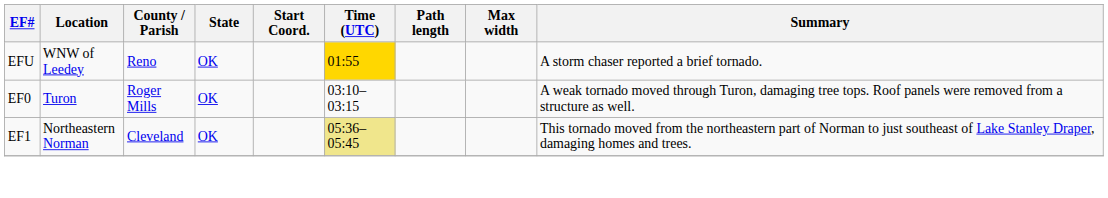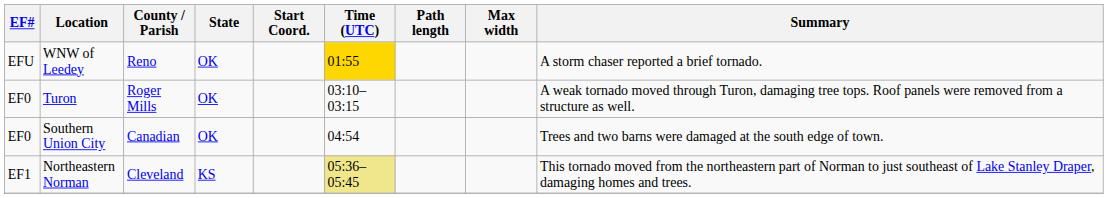+ row: (74, 136)
(208, 136) OK -> (207, 174) KS
